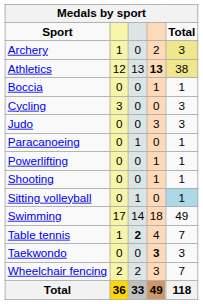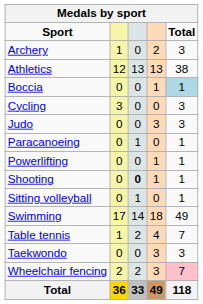(182, 50) khaki background -> (182, 50) no background
(156, 69) bold -> (156, 69) normal
(182, 69) khaki background -> (182, 69) no background
(182, 87) no background -> (182, 87) lightblue background
(138, 179) normal -> (138, 179) bold
(182, 198) lightblue background -> (182, 198) no background
(138, 235) bold -> (138, 235) normal
(156, 253) bold -> (156, 253) normal
(182, 271) no background -> (182, 271) pink background
